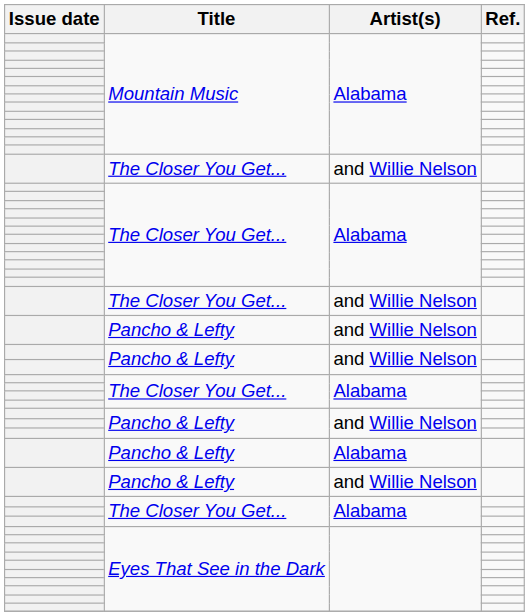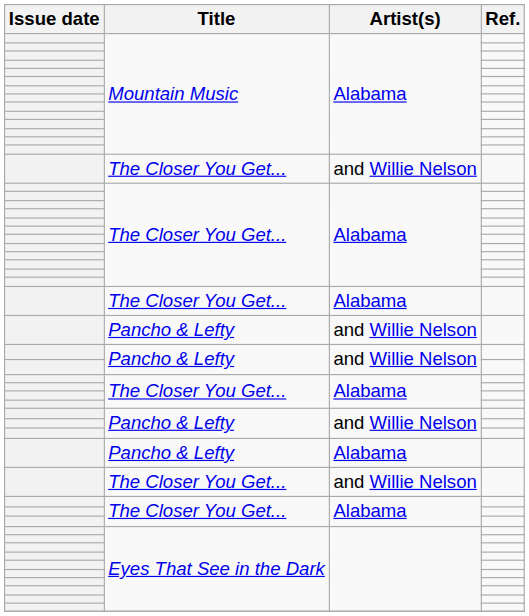(405, 300) and Willie Nelson -> (370, 300) Alabama
(171, 481) Pancho & Lefty -> (197, 481) The Closer You Get...
